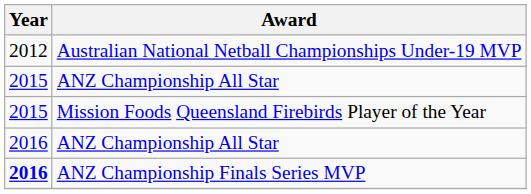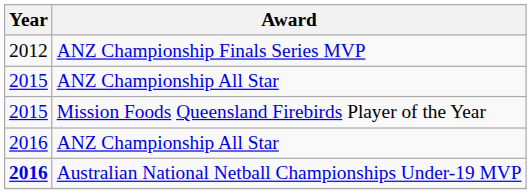(289, 50) Australian National Netball Championships Under-19 MVP -> (211, 50) ANZ Championship Finals Series MVP
(211, 173) ANZ Championship Finals Series MVP -> (289, 173) Australian National Netball Championships Under-19 MVP
